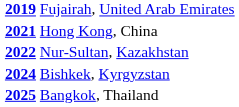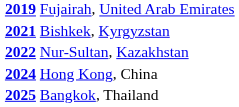(99, 30) Hong Kong, China -> (105, 30) Bishkek, Kyrgyzstan
(105, 73) Bishkek, Kyrgyzstan -> (99, 73) Hong Kong, China
